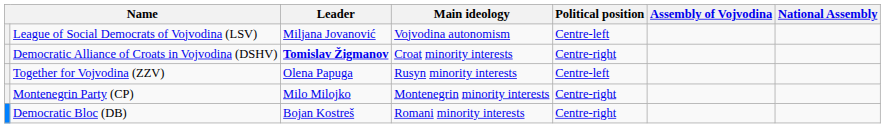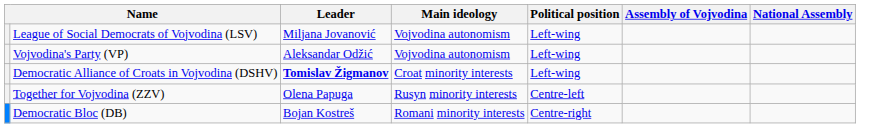(582, 34) Centre-left -> (555, 34) Left-wing
+ row: (71, 53)
(586, 53) Centre-right -> (555, 73) Left-wing
- row: (73, 93)
